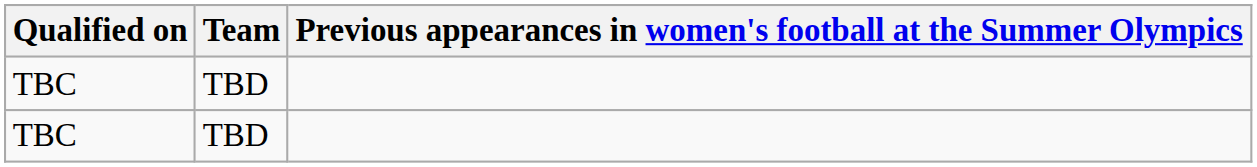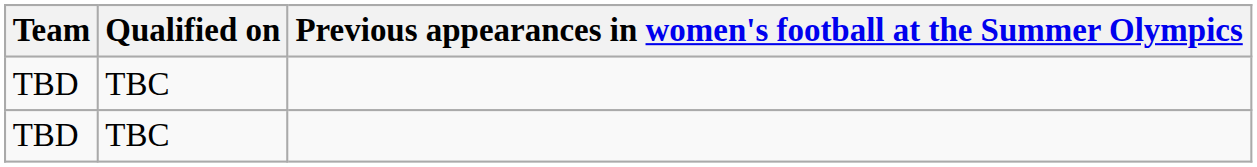columns swapped: (241, 30) <-> (100, 30)
